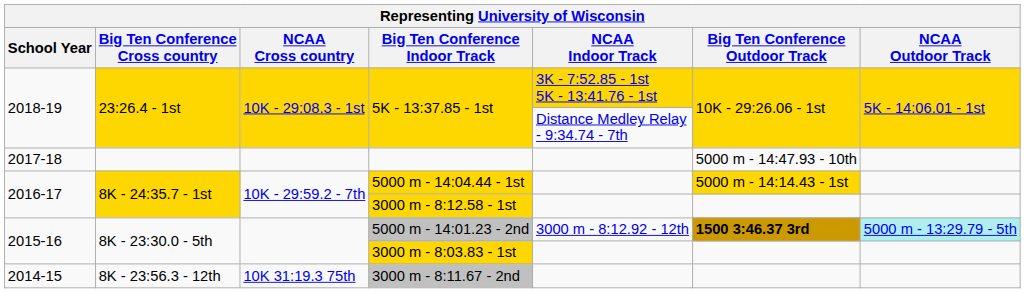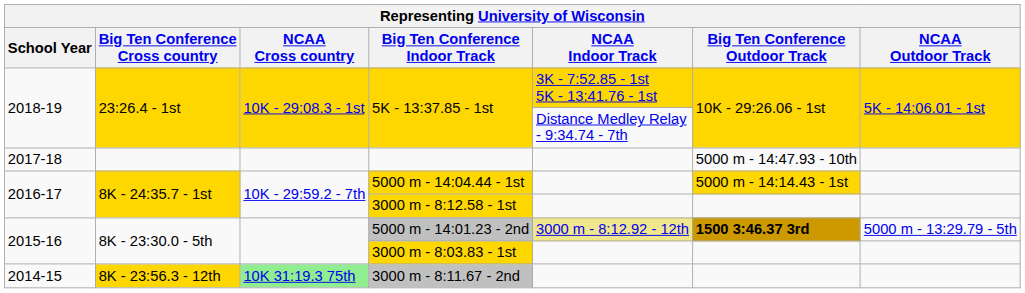(613, 229) no background -> (613, 229) khaki background
(940, 229) paleturquoise background -> (940, 229) no background
(160, 275) no background -> (160, 275) gold background
(299, 275) no background -> (299, 275) lightgreen background
